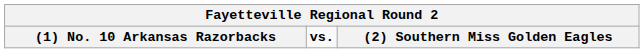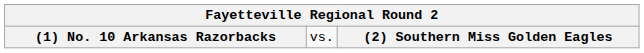(322, 37) bold -> (322, 37) normal
